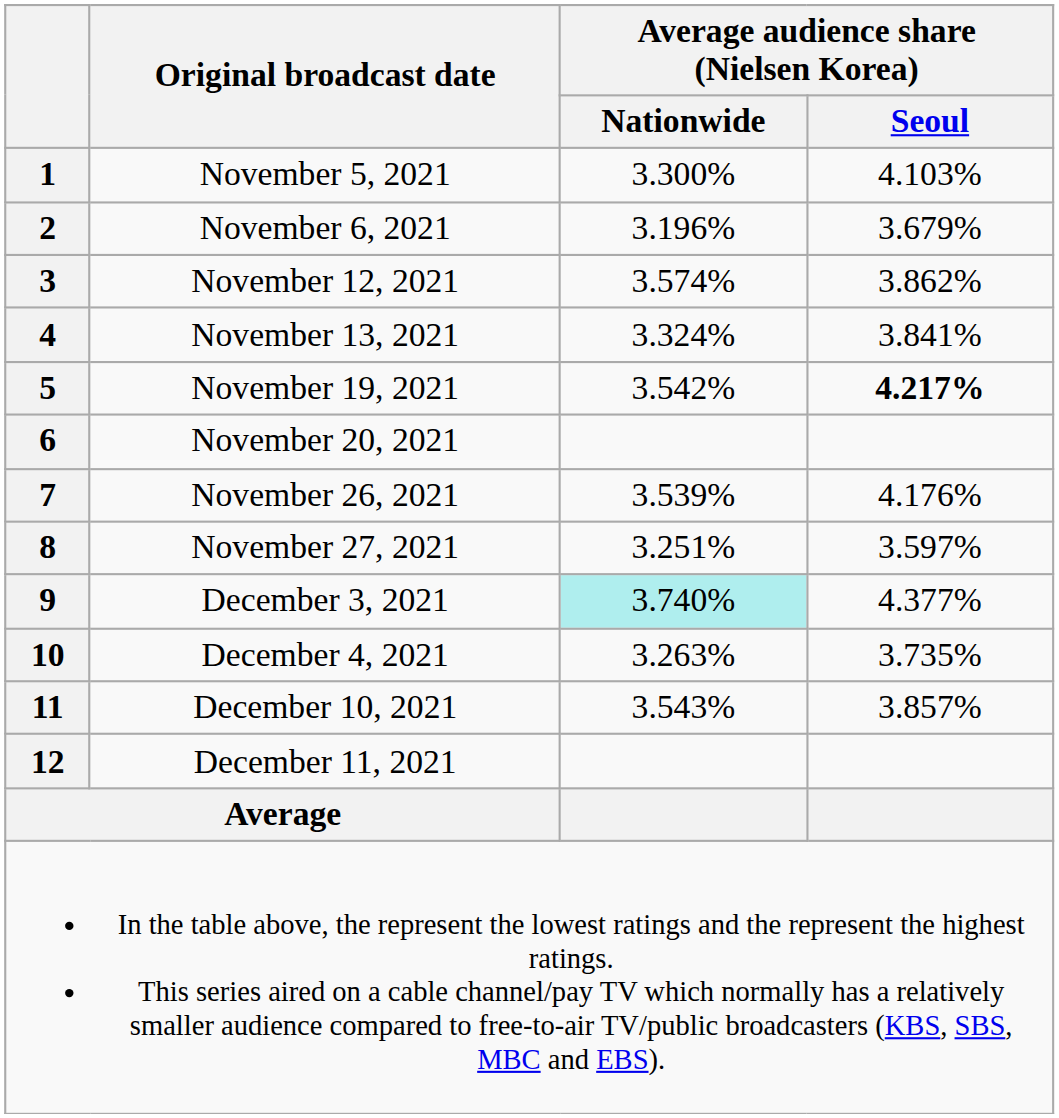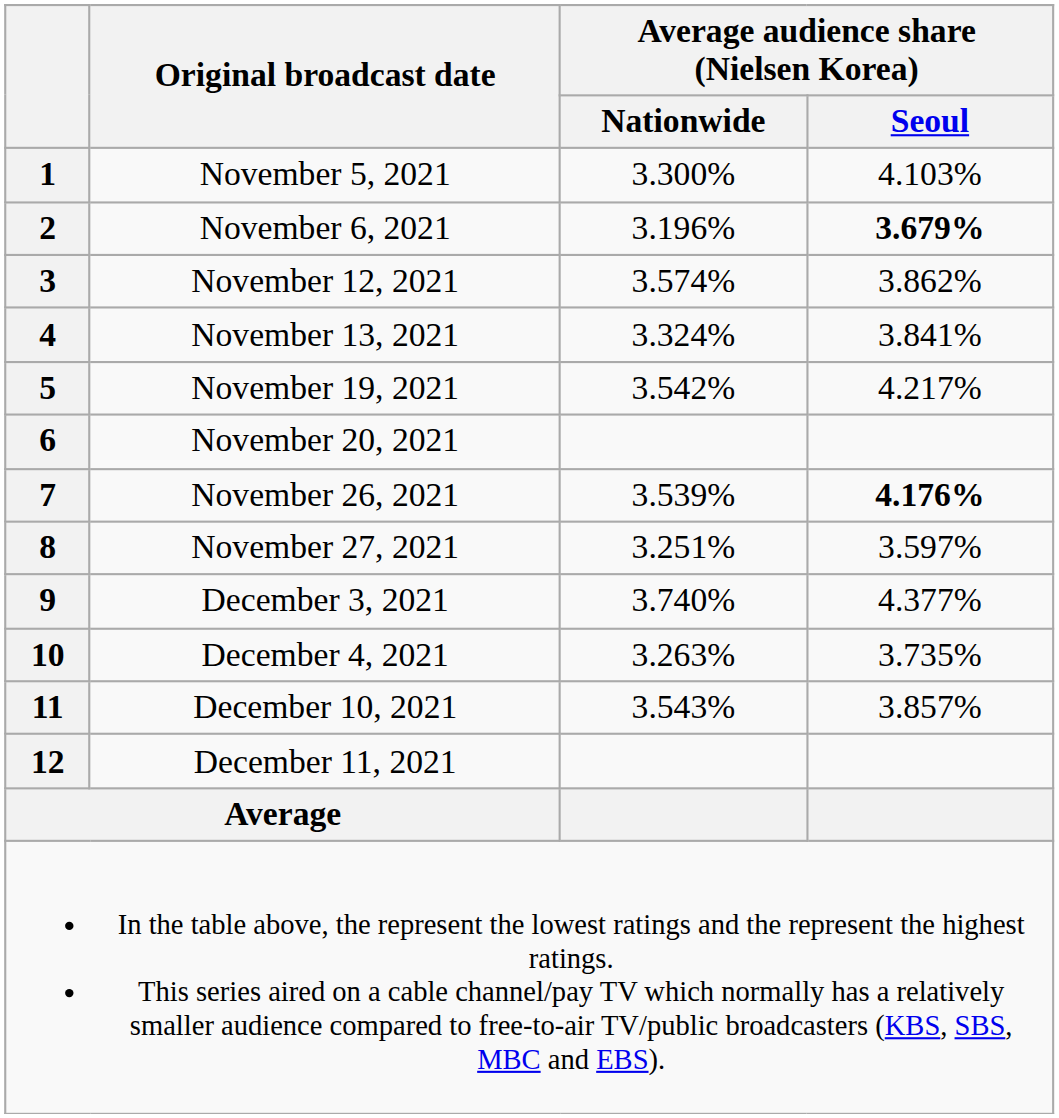(930, 227) normal -> (930, 227) bold
(930, 387) bold -> (930, 387) normal
(930, 494) normal -> (930, 494) bold
(683, 600) paleturquoise background -> (683, 600) no background
